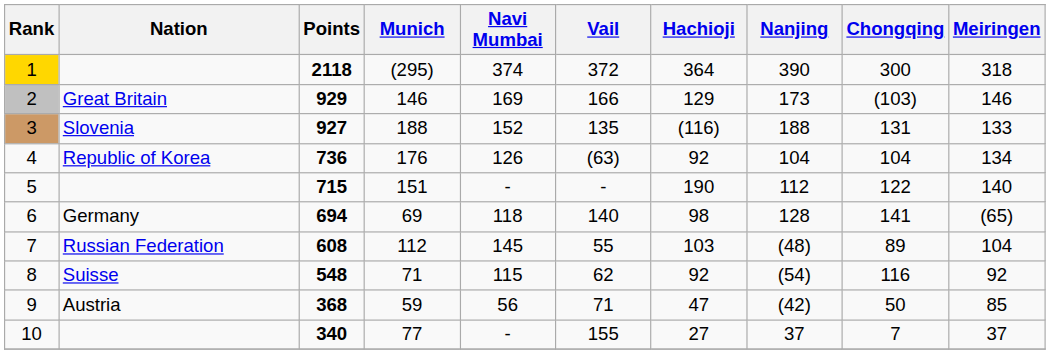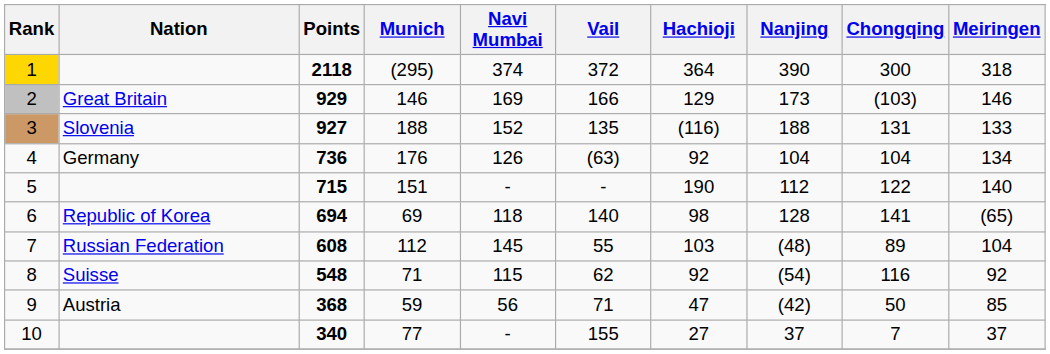(137, 157) Republic of Korea -> (101, 157) Germany
(101, 216) Germany -> (137, 216) Republic of Korea
